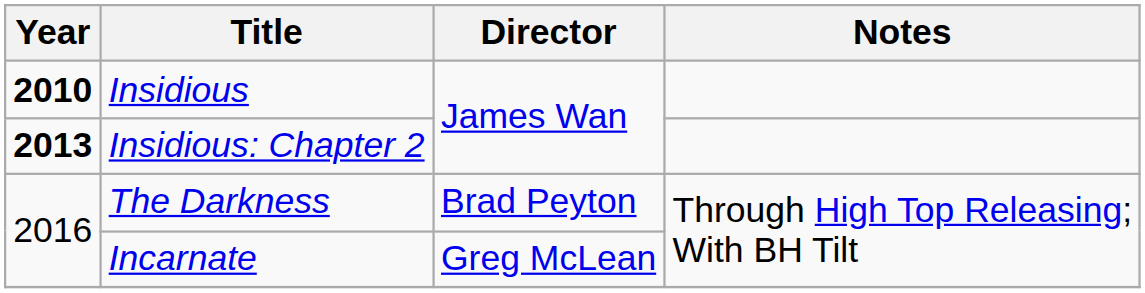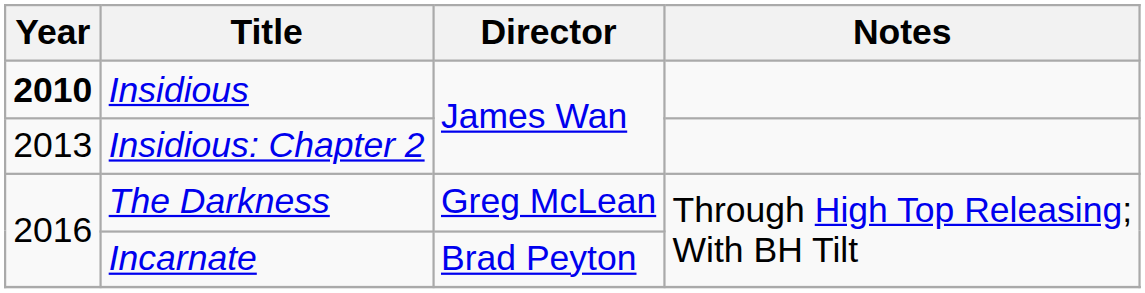(53, 145) bold -> (53, 145) normal
(539, 201) Brad Peyton -> (549, 201) Greg McLean
(549, 257) Greg McLean -> (539, 257) Brad Peyton
